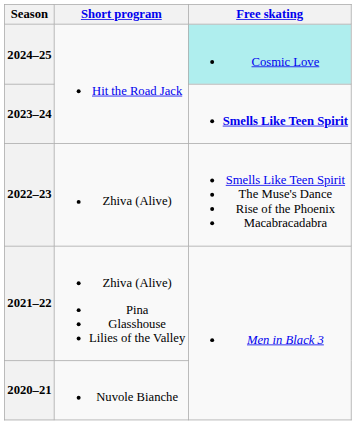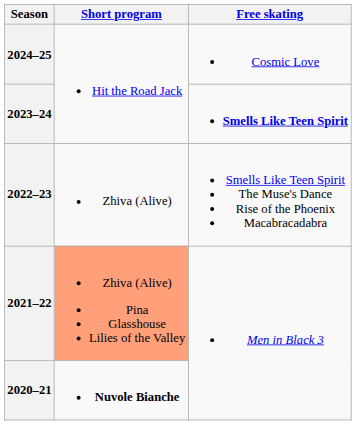(270, 61) paleturquoise background -> (270, 61) no background
(121, 310) no background -> (121, 310) lightsalmon background
(121, 397) normal -> (121, 397) bold
